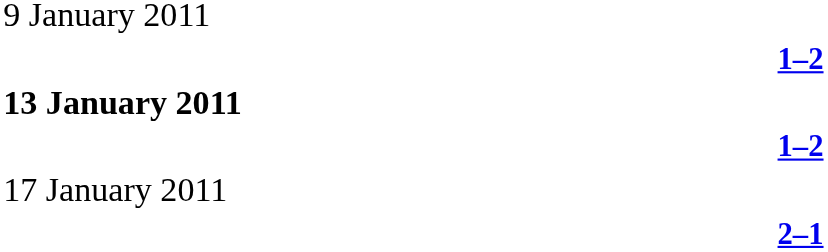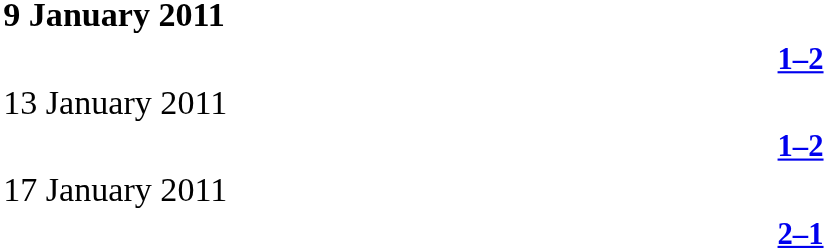(107, 15) normal -> (114, 15) bold
(123, 102) bold -> (115, 102) normal
